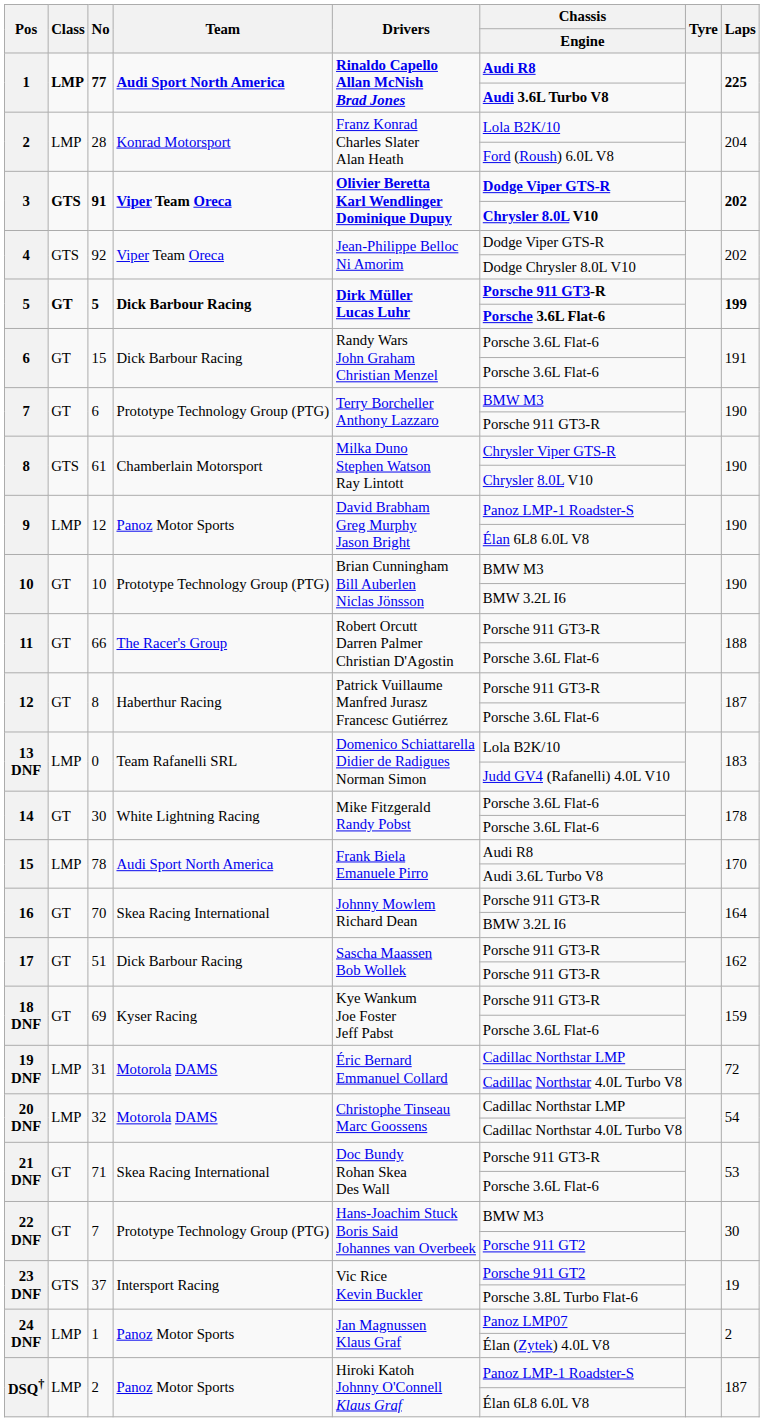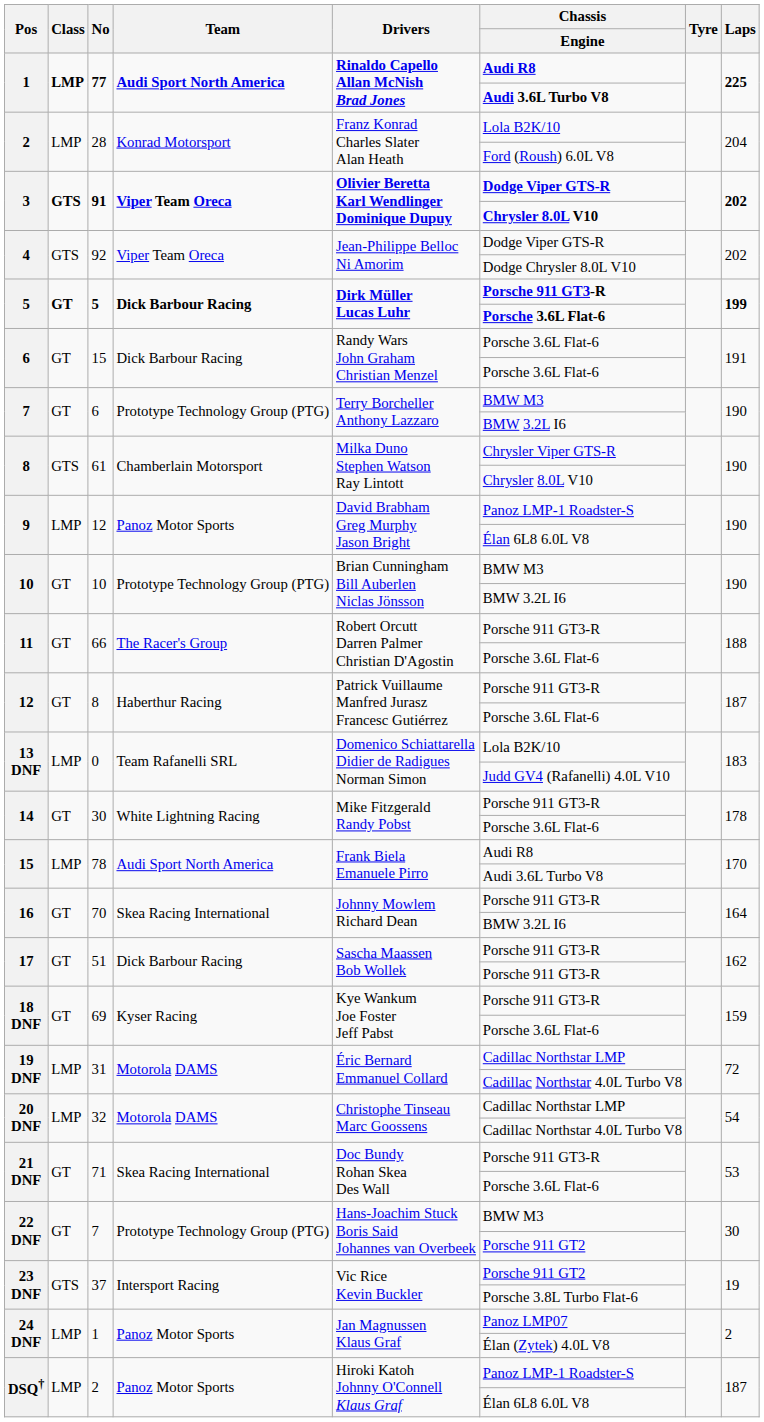(541, 423) Porsche 911 GT3-R -> (524, 423) BMW 3.2L I6
(541, 803) Porsche 3.6L Flat-6 -> (541, 803) Porsche 911 GT3-R
